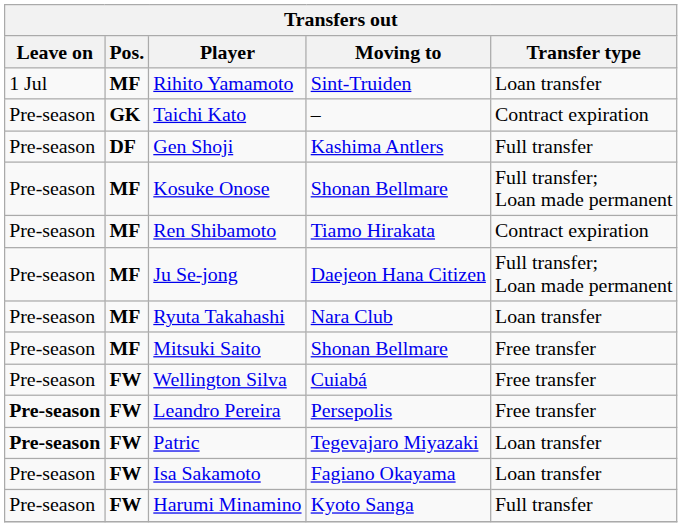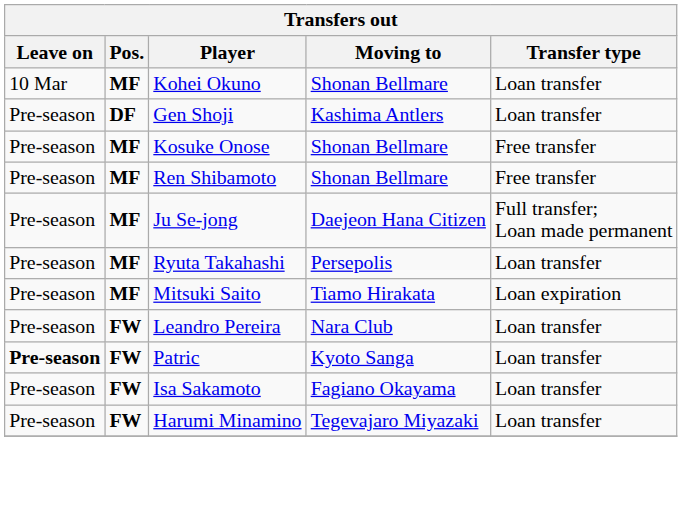- row: (223, 83)
+ row: (207, 83)
- row: (200, 114)
(544, 146) Full transfer -> (548, 114) Loan transfer
(584, 188) Full transfer; Loan made permanent -> (545, 146) Free transfer
(373, 231) Tiamo Hirakata -> (379, 177) Shonan Bellmare
(572, 231) Contract expiration -> (545, 177) Free transfer
(352, 316) Nara Club -> (351, 262) Persepolis
(379, 348) Shonan Bellmare -> (373, 294) Tiamo Hirakata
(545, 348) Free transfer -> (558, 294) Loan expiration
- row: (220, 379)
(55, 410) bold -> (52, 325) normal
(351, 410) Persepolis -> (352, 325) Nara Club
(545, 410) Free transfer -> (548, 325) Loan transfer
(395, 442) Tegevajaro Miyazaki -> (362, 357) Kyoto Sanga
(362, 505) Kyoto Sanga -> (395, 420) Tegevajaro Miyazaki
(544, 505) Full transfer -> (548, 420) Loan transfer
